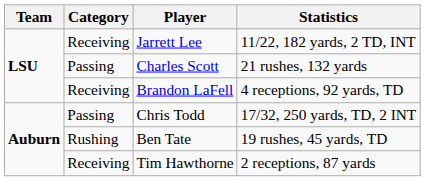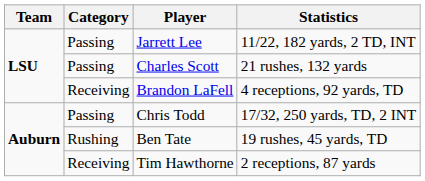(98, 41) Receiving -> (91, 41) Passing
